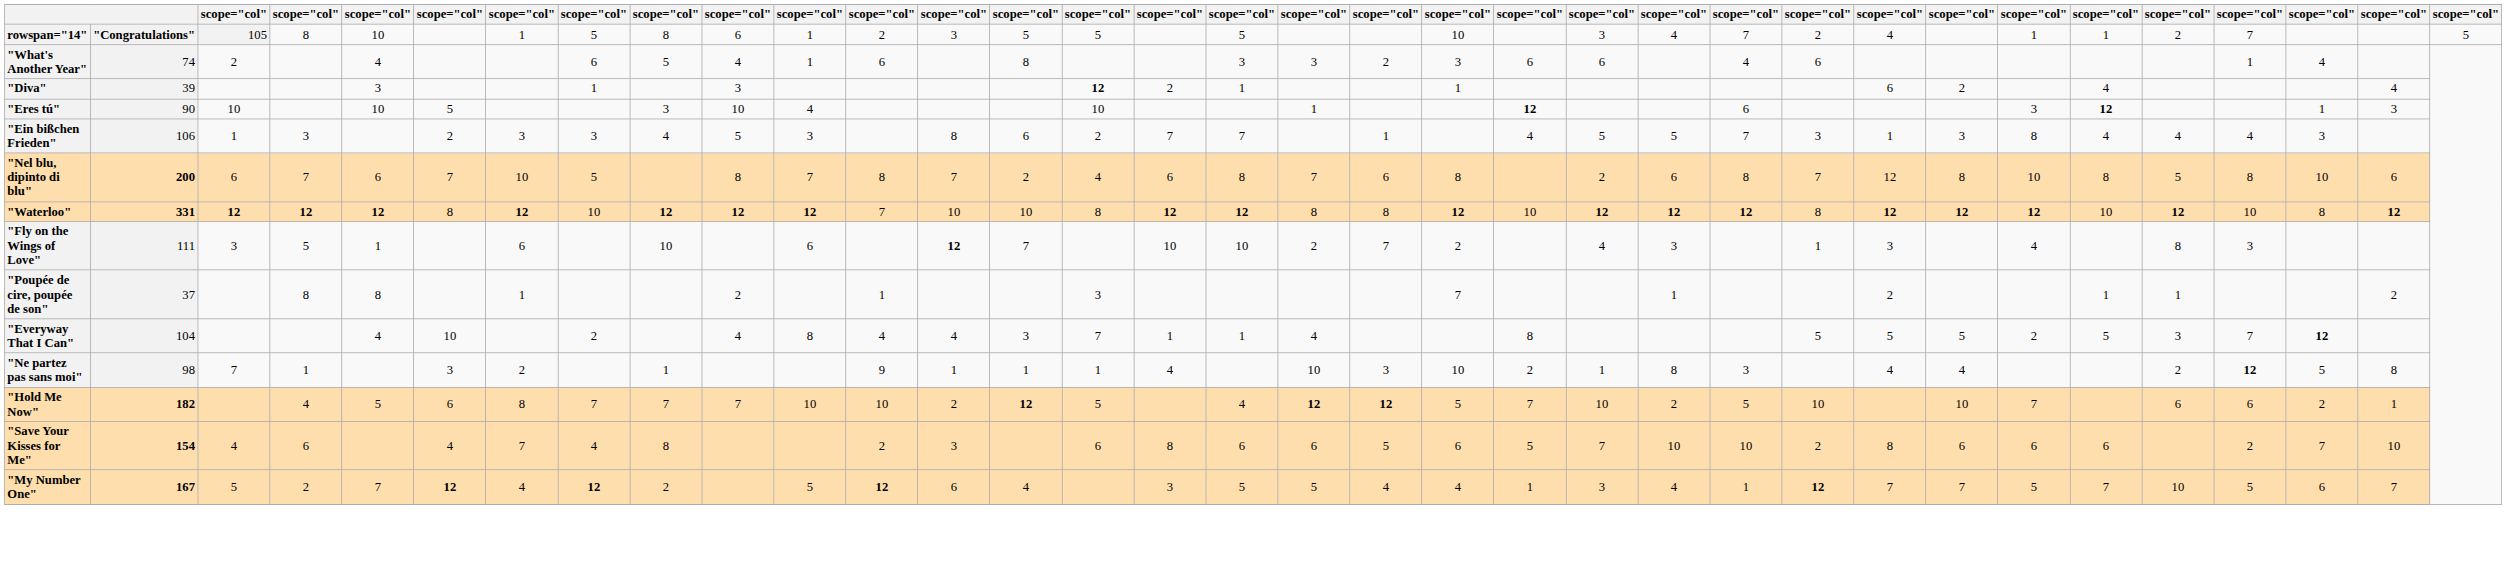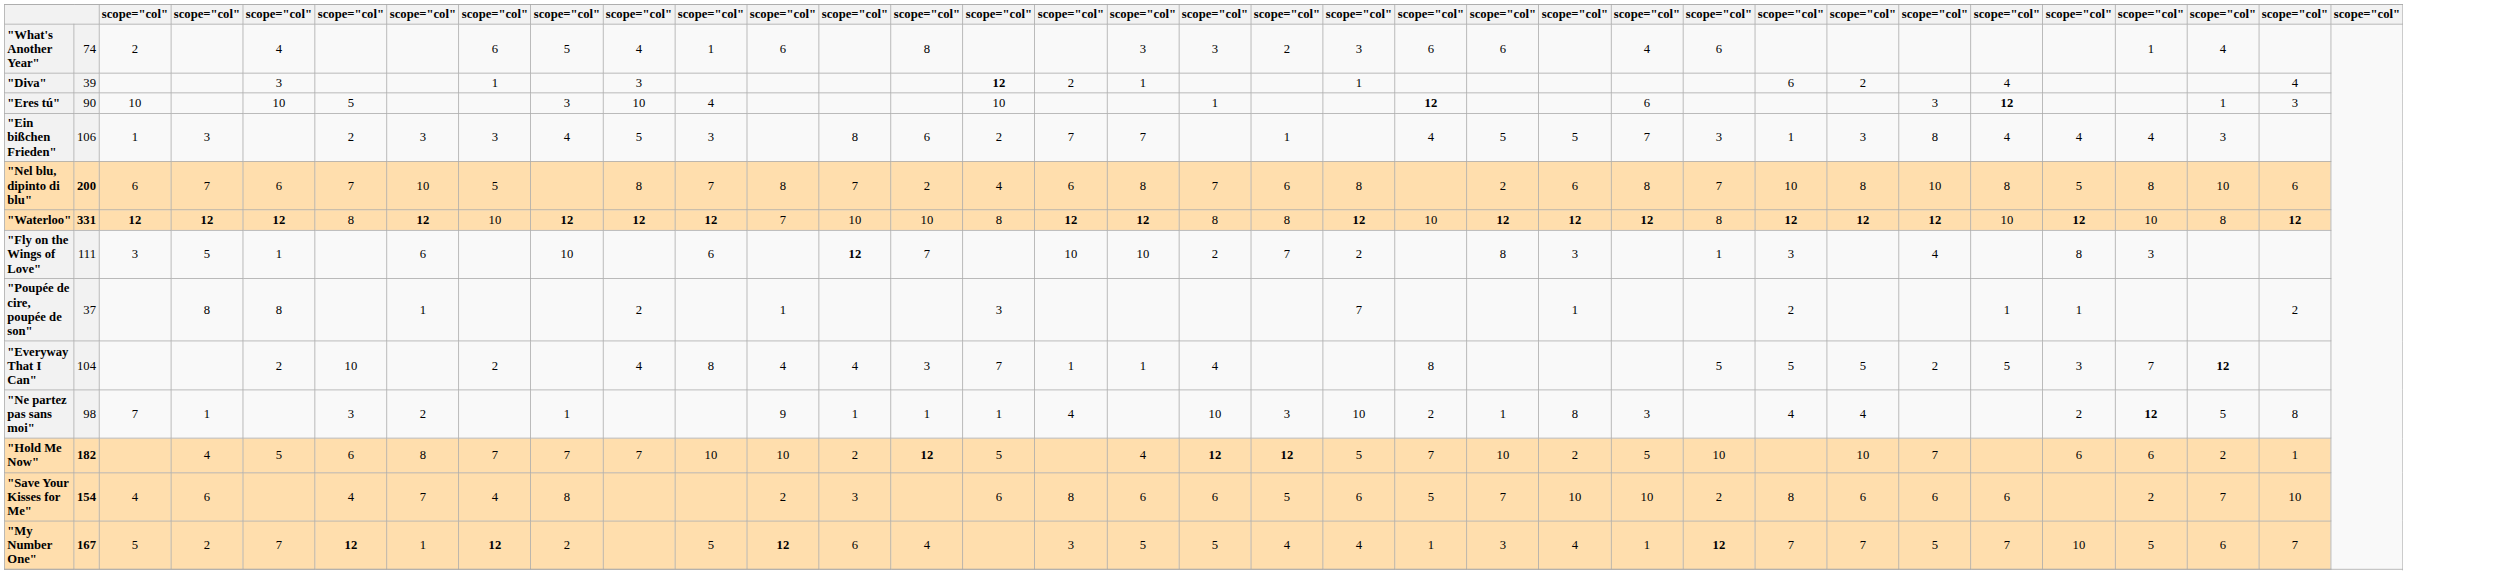- row: (47, 34)
(1890, 177) 12 -> (1791, 185) 10
(1602, 245) 4 -> (1503, 254) 8
(378, 335) 4 -> (279, 365) 2
(522, 487) 4 -> (423, 545) 1
